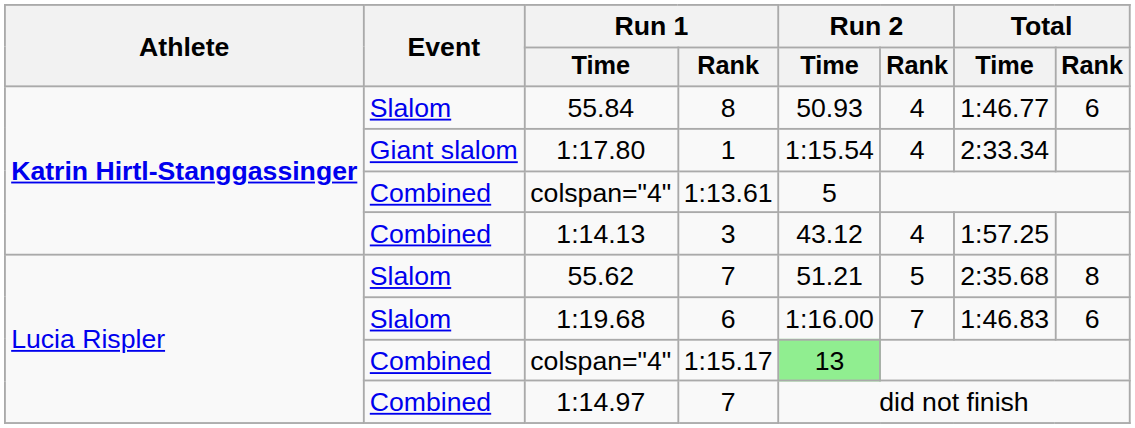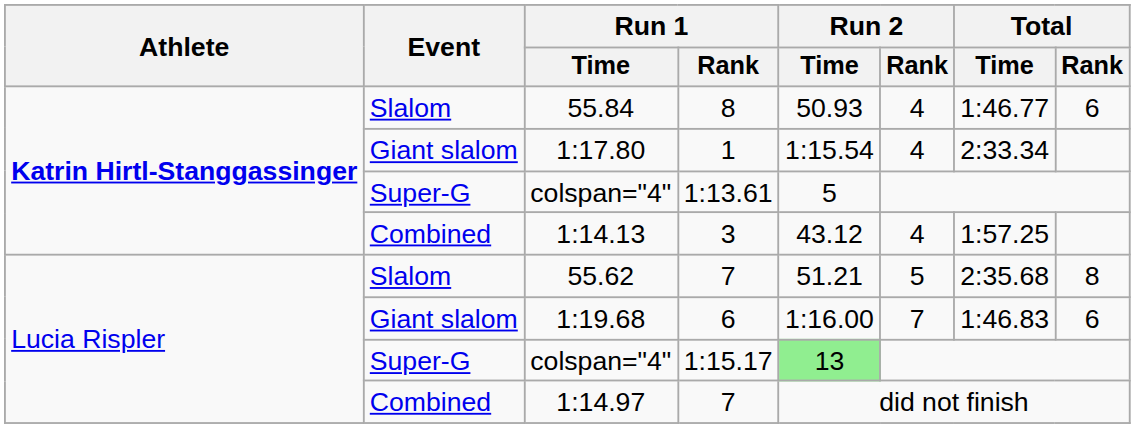(430, 192) Combined -> (420, 192) Super-G
(411, 319) Slalom -> (444, 319) Giant slalom
(430, 361) Combined -> (420, 361) Super-G
